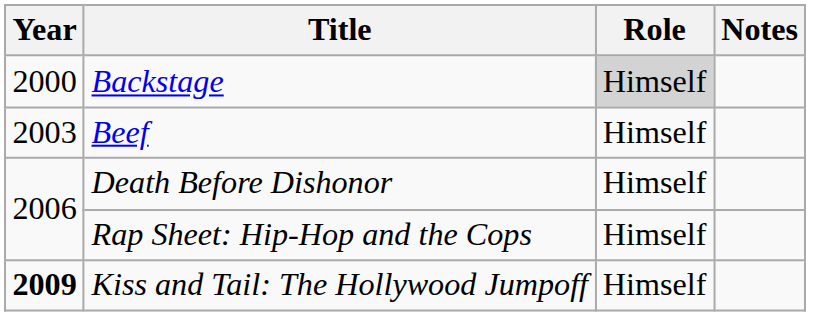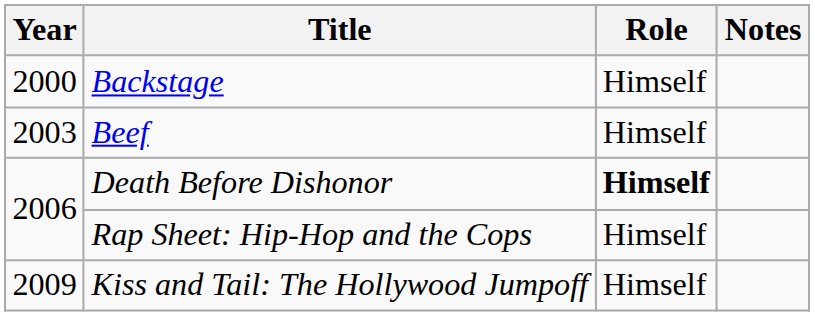(655, 81) lightgrey background -> (655, 81) no background
(655, 183) normal -> (656, 183) bold
(45, 285) bold -> (45, 285) normal
